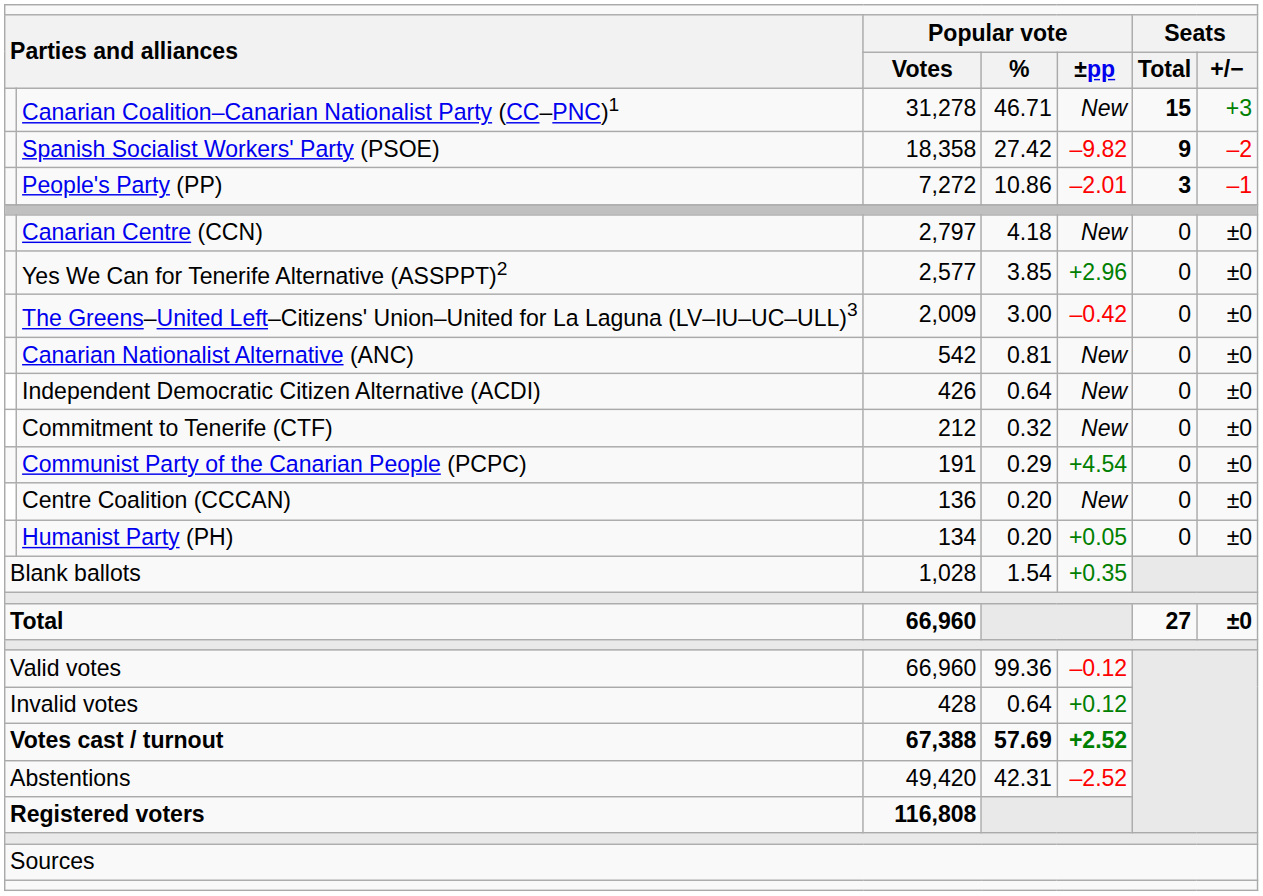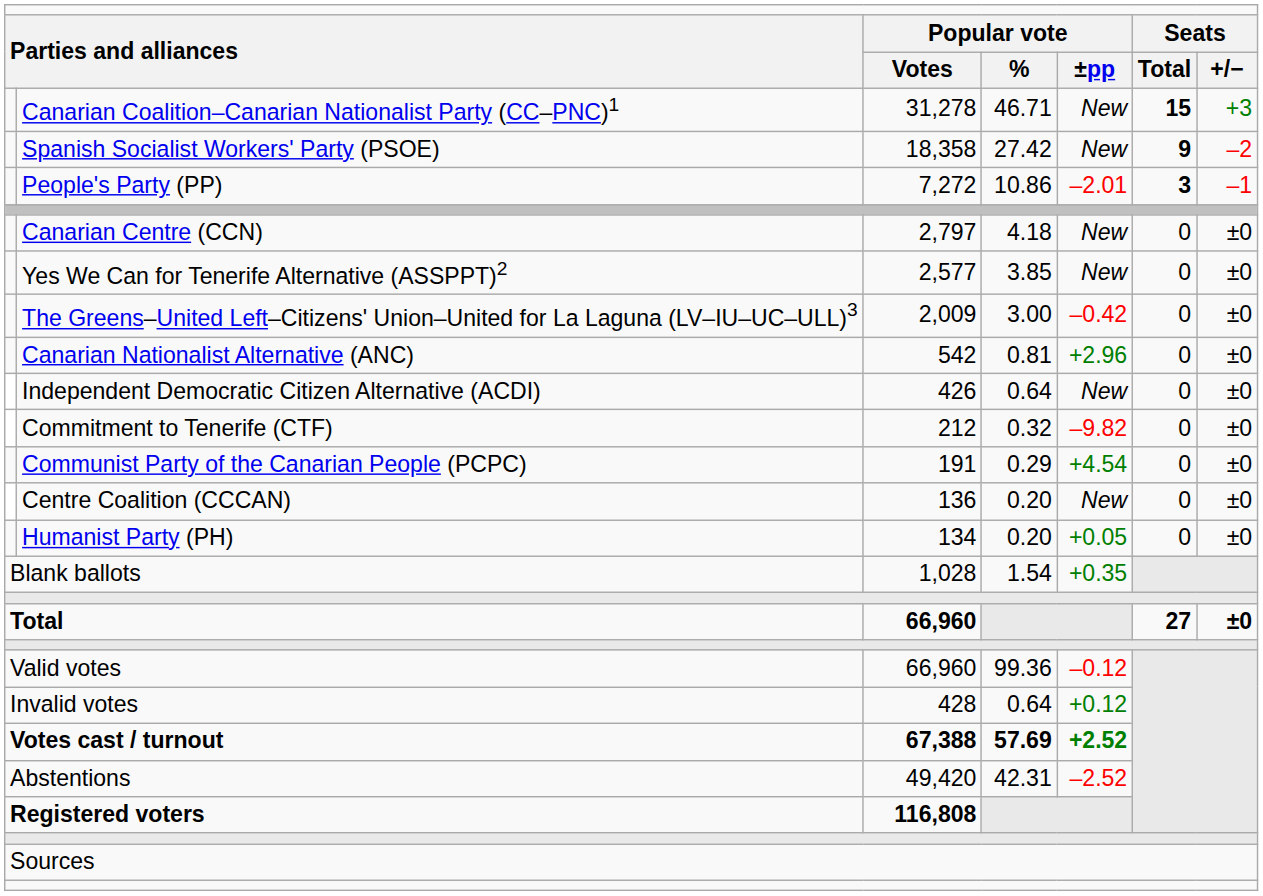(1098, 149) –9.82 -> (1104, 149) New
(1098, 272) +2.96 -> (1104, 272) New
(1104, 355) New -> (1098, 355) +2.96
(1104, 428) New -> (1098, 428) –9.82
